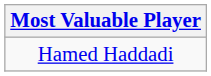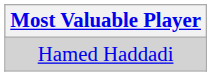(106, 53) no background -> (106, 53) lightgrey background
